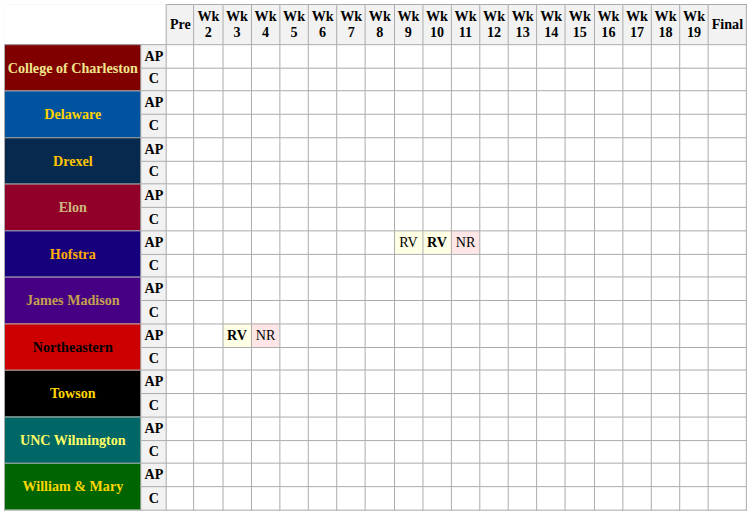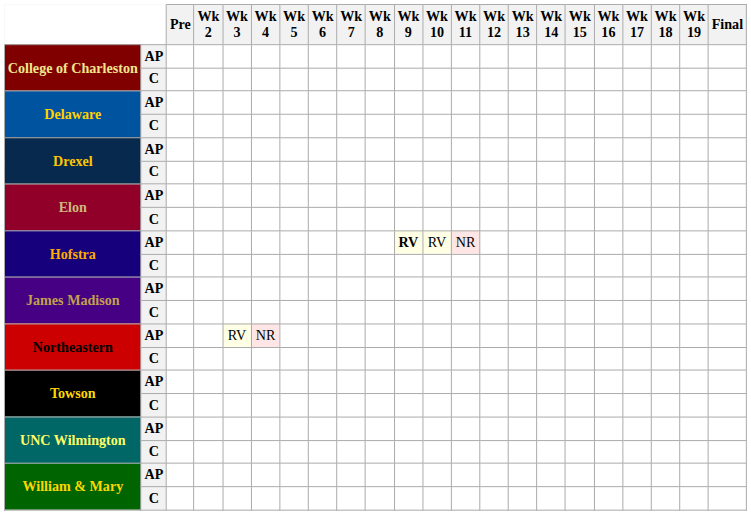(408, 242) normal -> (408, 242) bold
(437, 242) bold -> (437, 242) normal
(237, 335) bold -> (237, 335) normal
